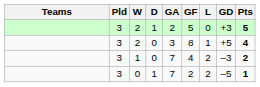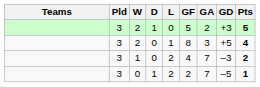columns swapped: (208, 12) <-> (172, 12)
